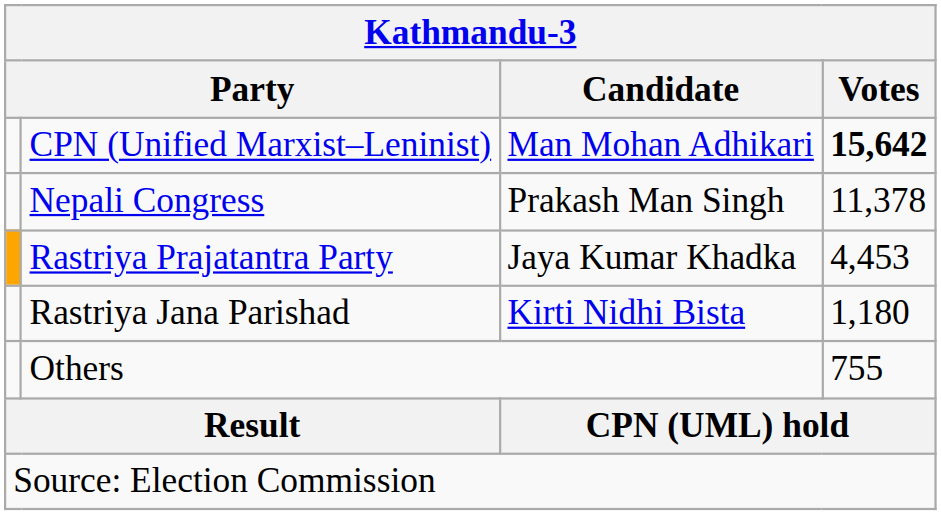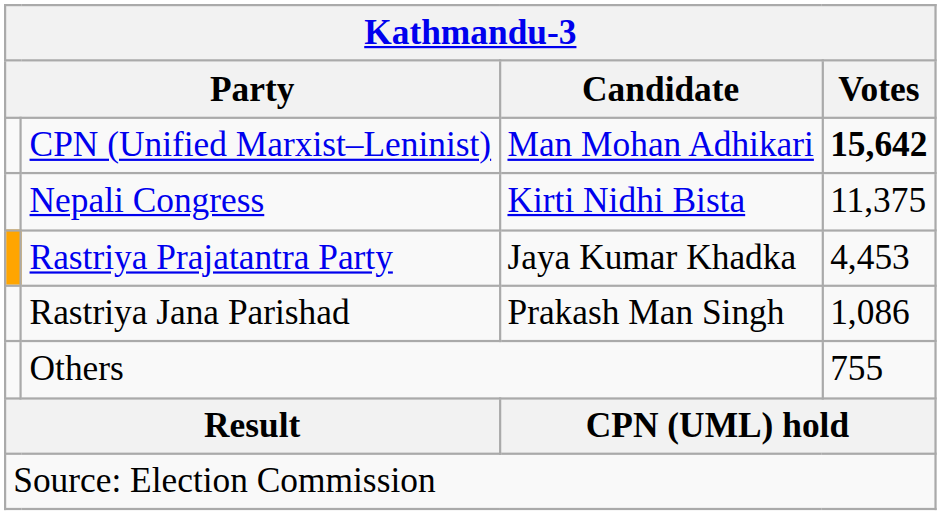(646, 200) Prakash Man Singh -> (626, 200) Kirti Nidhi Bista
(878, 200) 11,378 -> (878, 200) 11,375
(626, 312) Kirti Nidhi Bista -> (646, 312) Prakash Man Singh
(870, 312) 1,180 -> (870, 312) 1,086
